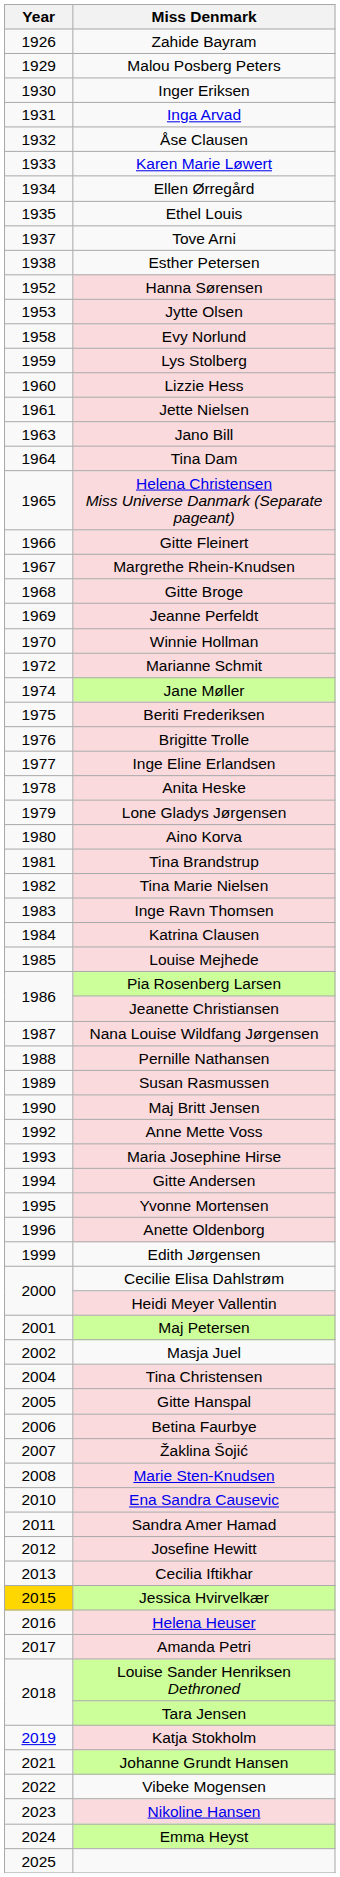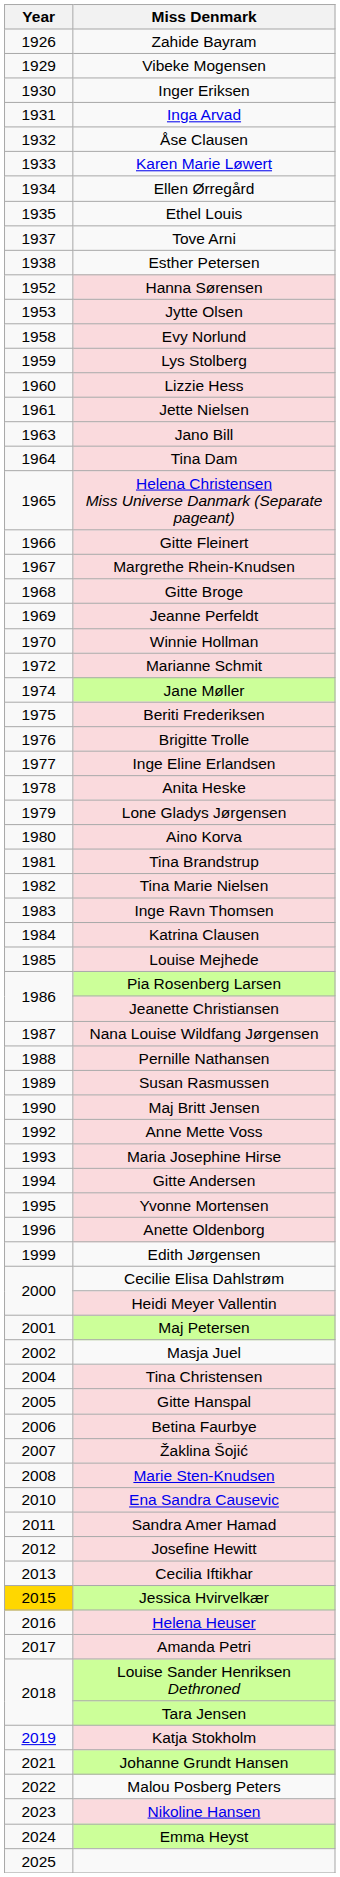(204, 66) Malou Posberg Peters -> (204, 66) Vibeke Mogensen
(204, 1787) Vibeke Mogensen -> (204, 1787) Malou Posberg Peters
